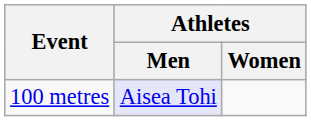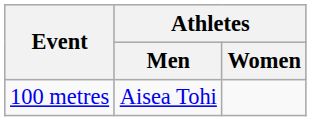(168, 97) lavender background -> (168, 97) no background
